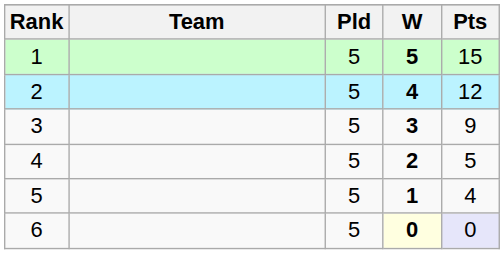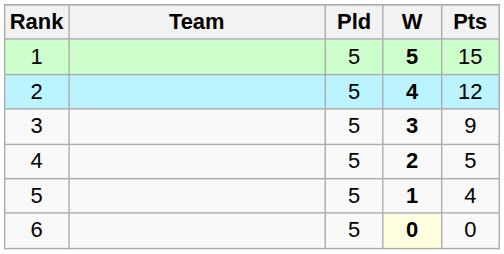(470, 230) lavender background -> (470, 230) no background
